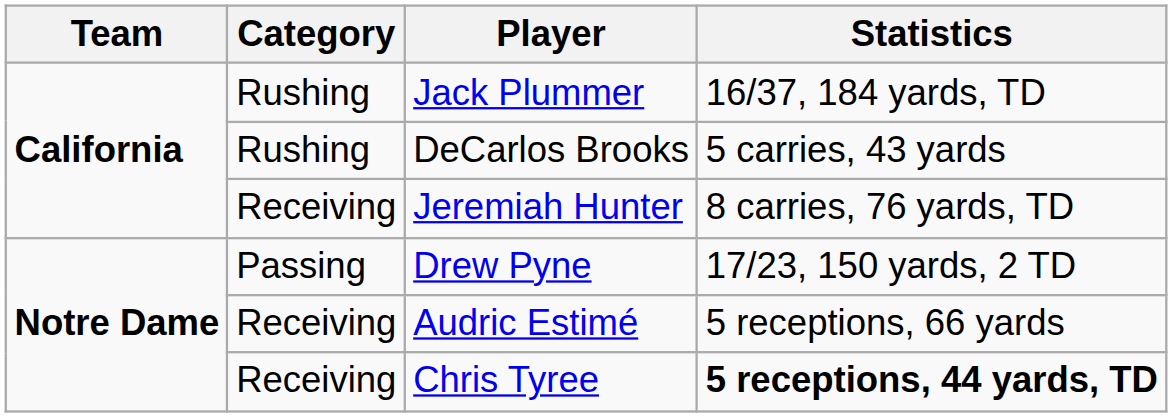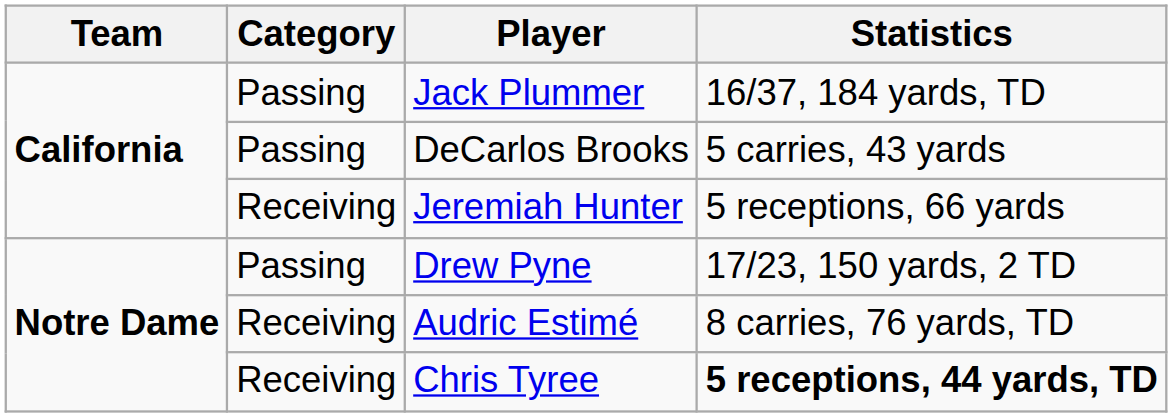(303, 91) Rushing -> (301, 91) Passing
(303, 149) Rushing -> (301, 149) Passing
(890, 207) 8 carries, 76 yards, TD -> (885, 207) 5 receptions, 66 yards
(885, 323) 5 receptions, 66 yards -> (890, 323) 8 carries, 76 yards, TD
